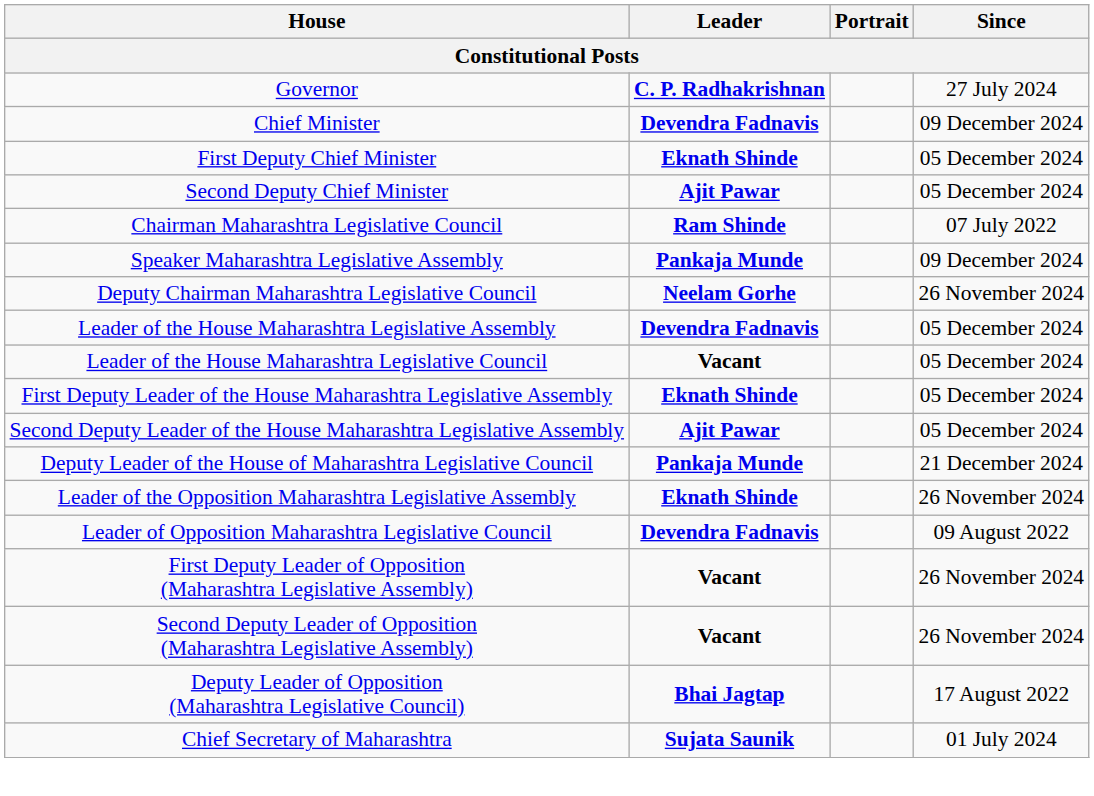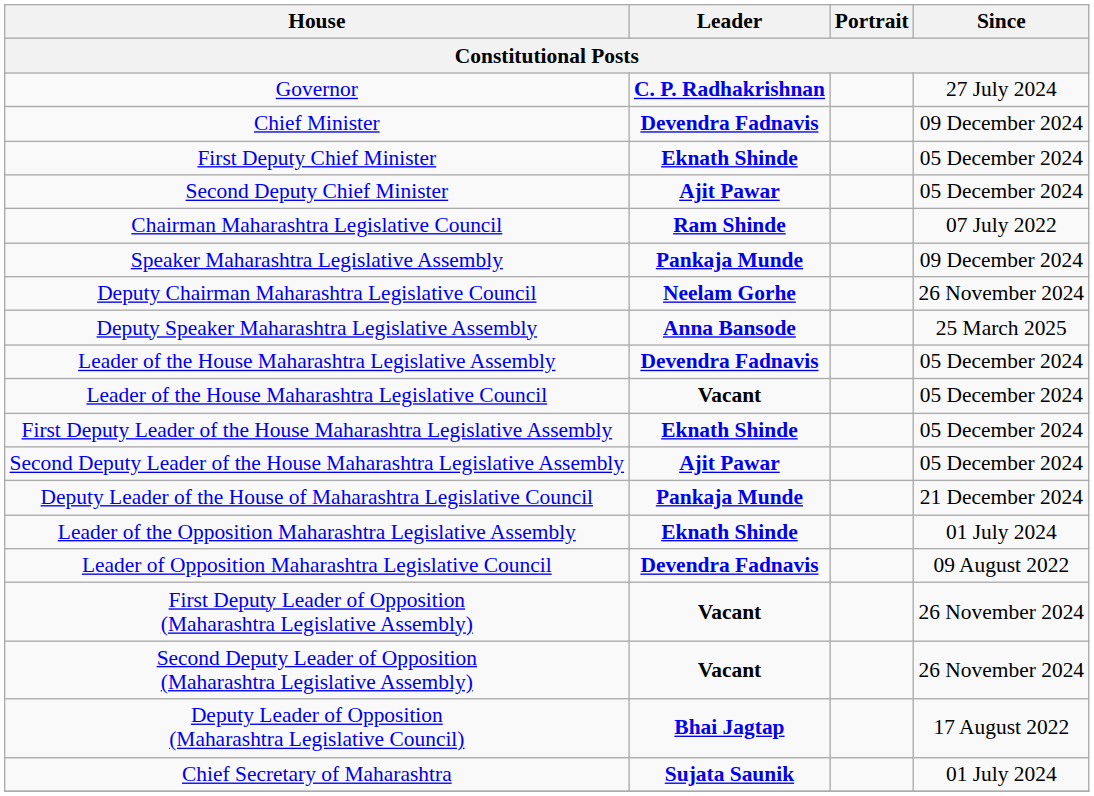+ row: (317, 327)
(1001, 497) 26 November 2024 -> (1001, 531) 01 July 2024
